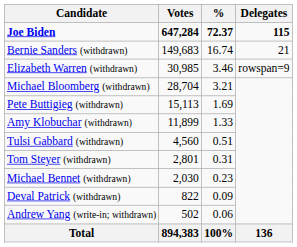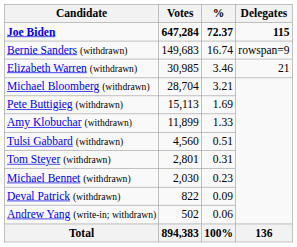(284, 50) 21 -> (264, 50) rowspan=9
(264, 68) rowspan=9 -> (284, 68) 21
